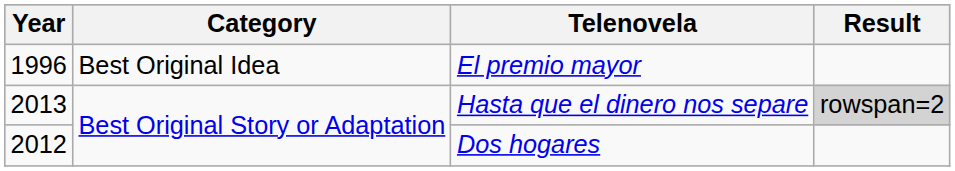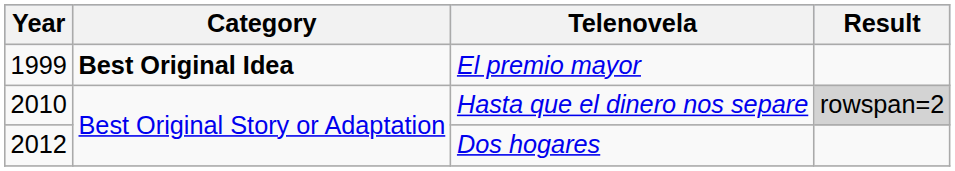(39, 64) 1996 -> (39, 64) 1999
(179, 64) normal -> (186, 64) bold
(39, 104) 2013 -> (39, 104) 2010
